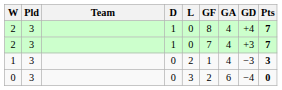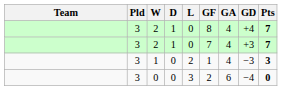columns swapped: (103, 12) <-> (13, 12)
